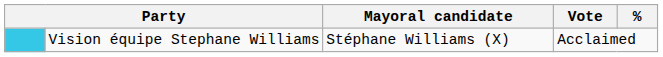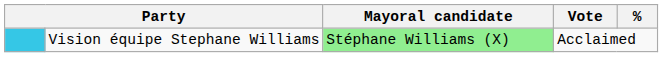(418, 40) no background -> (418, 40) lightgreen background
